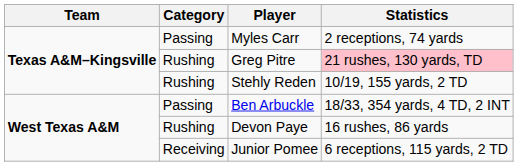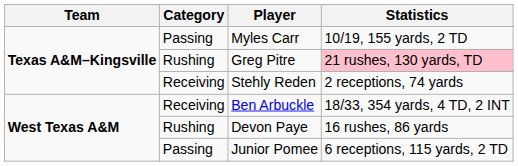(394, 38) 2 receptions, 74 yards -> (396, 38) 10/19, 155 yards, 2 TD
(189, 82) Rushing -> (194, 82) Receiving
(396, 82) 10/19, 155 yards, 2 TD -> (394, 82) 2 receptions, 74 yards
(188, 105) Passing -> (194, 105) Receiving
(194, 149) Receiving -> (188, 149) Passing
